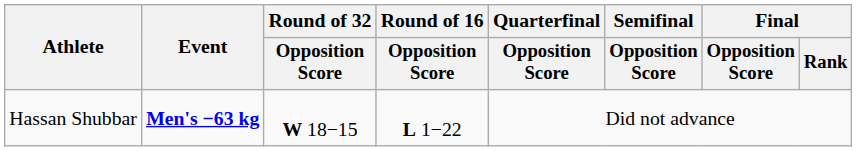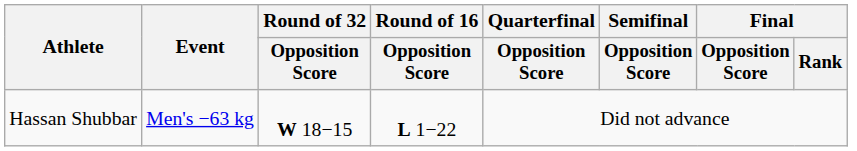(203, 118) bold -> (200, 118) normal
